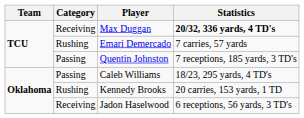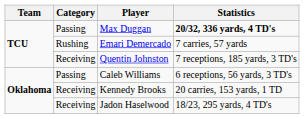(76, 28) Receiving -> (71, 28) Passing
(71, 59) Passing -> (76, 59) Receiving
(224, 74) 18/23, 295 yards, 4 TD's -> (234, 74) 6 receptions, 56 yards, 3 TD's
(72, 90) Rushing -> (76, 90) Receiving
(234, 105) 6 receptions, 56 yards, 3 TD's -> (224, 105) 18/23, 295 yards, 4 TD's
